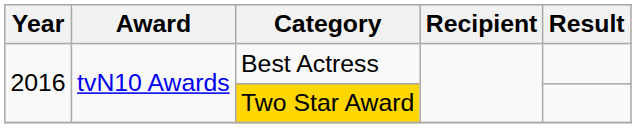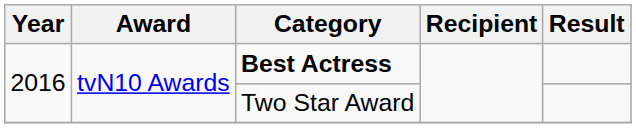(310, 63) normal -> (316, 63) bold
(328, 102) gold background -> (328, 102) no background
